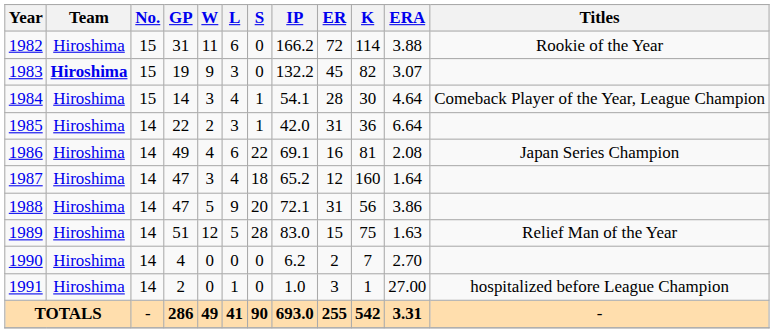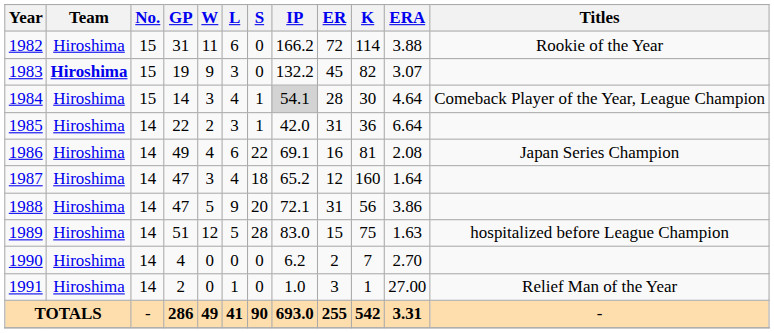(295, 98) no background -> (295, 98) lightgrey background
(600, 233) Relief Man of the Year -> (600, 233) hospitalized before League Champion
(600, 286) hospitalized before League Champion -> (600, 286) Relief Man of the Year
